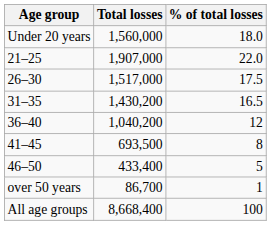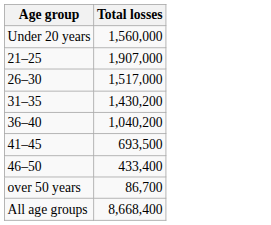- column: (216, 15)
